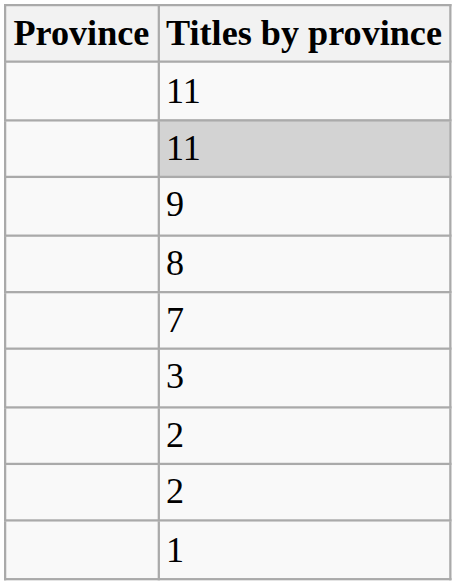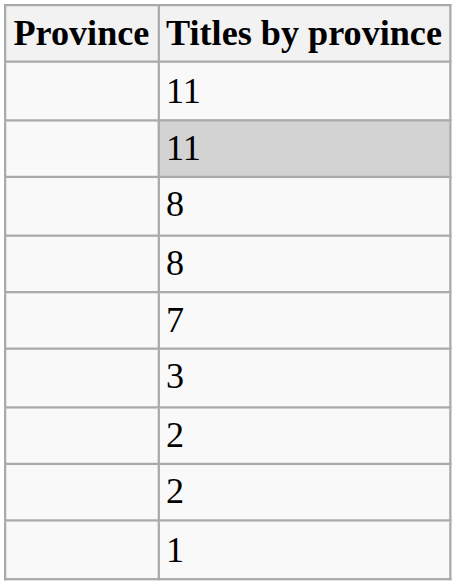(175, 205) 9 -> (175, 205) 8
